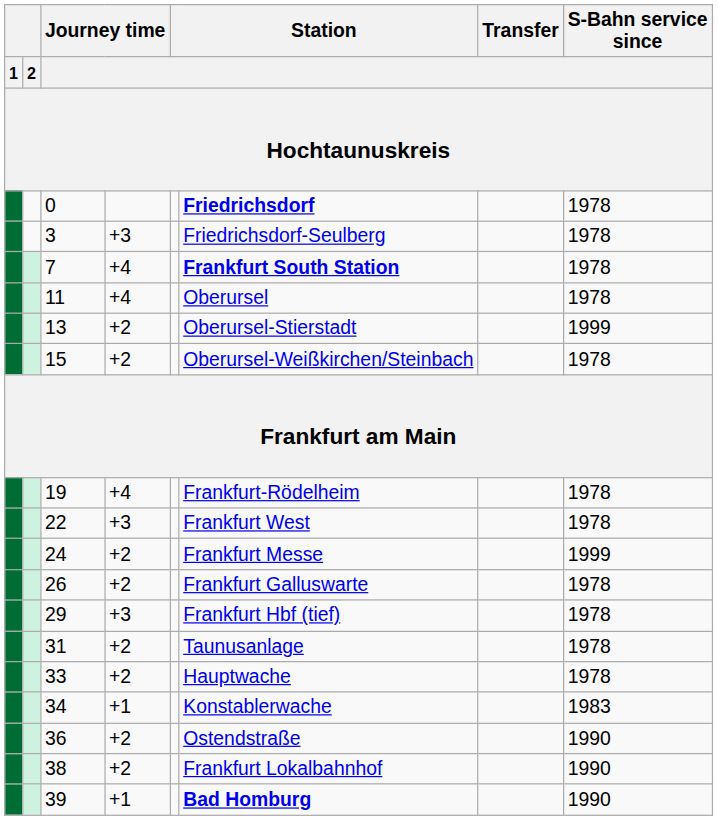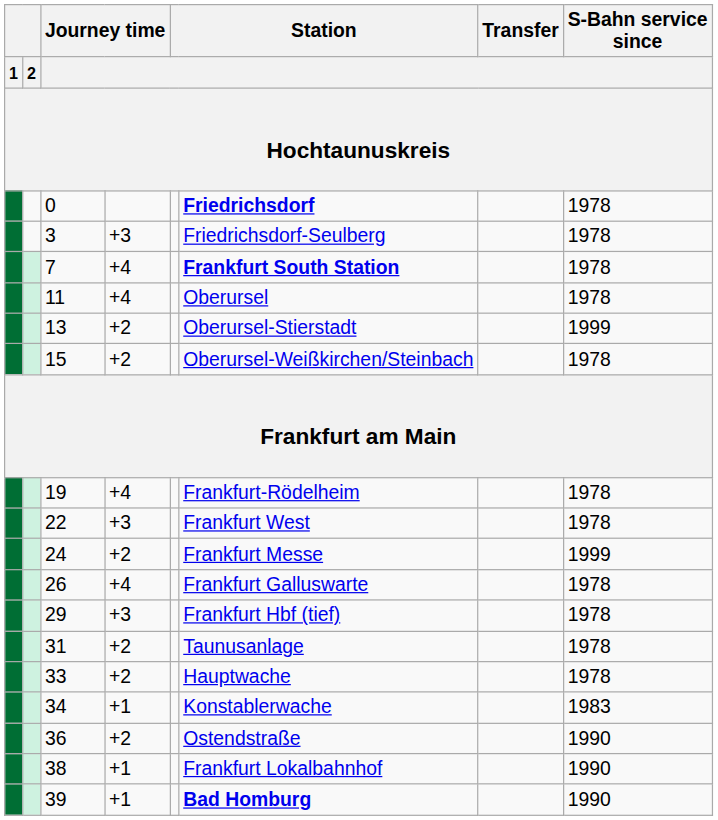(120, 584) +2 -> (120, 584) +4
(120, 768) +2 -> (120, 768) +1
